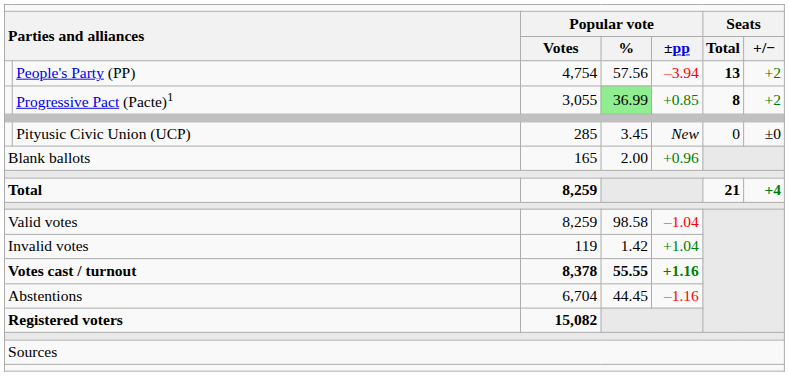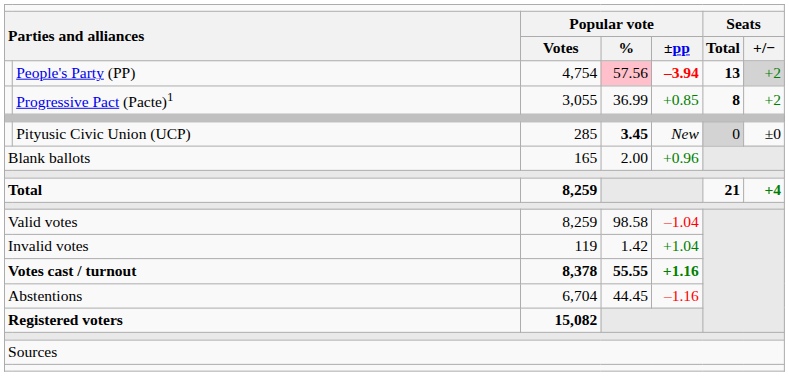(631, 73) no background -> (631, 73) pink background
(681, 73) normal -> (681, 73) bold
(773, 73) no background -> (773, 73) lightgrey background
(631, 99) lightgreen background -> (631, 99) no background
(634, 133) normal -> (634, 133) bold
(736, 133) no background -> (736, 133) lightgrey background
